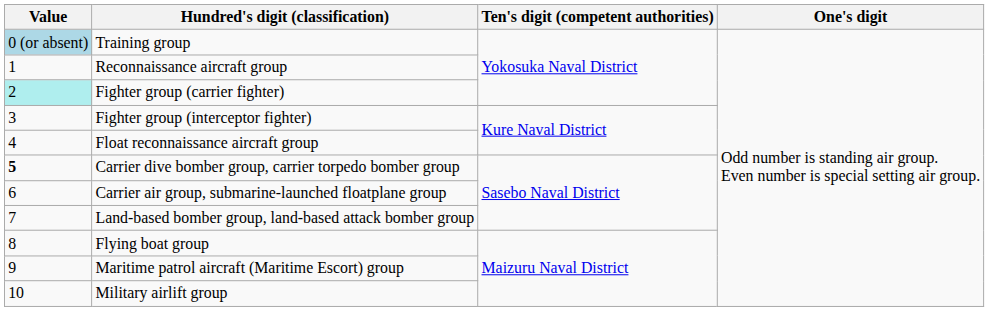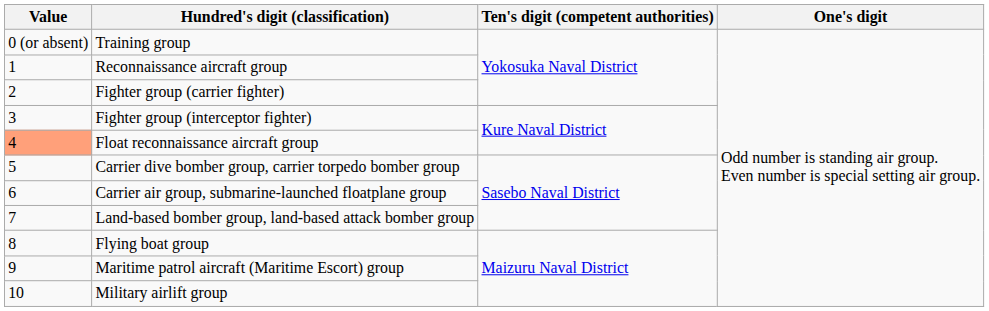(48, 42) lightblue background -> (48, 42) no background
(12, 92) paleturquoise background -> (12, 92) no background
(12, 142) no background -> (12, 142) lightsalmon background
(12, 167) bold -> (12, 167) normal
